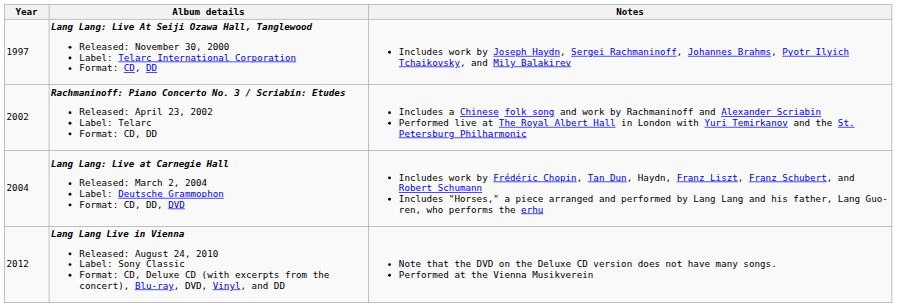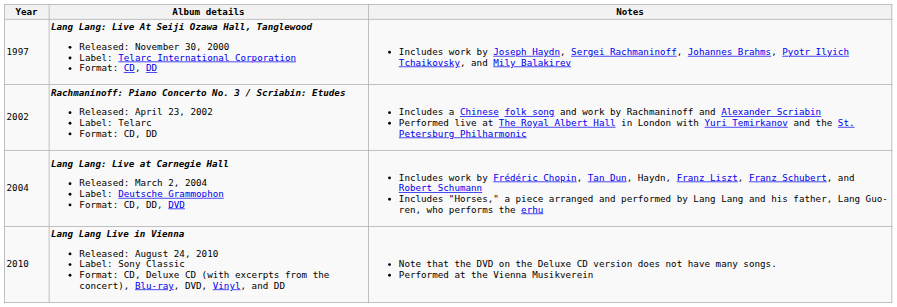(18, 264) 2012 -> (18, 264) 2010
